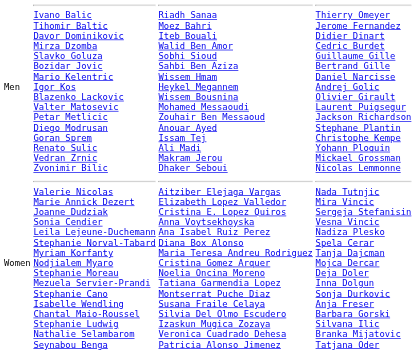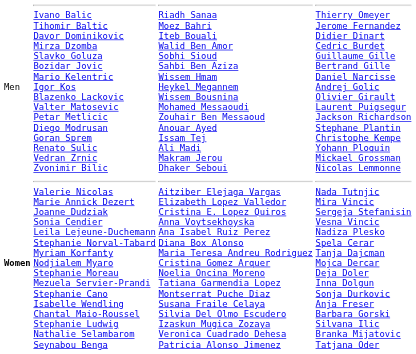(17, 263) normal -> (17, 263) bold
